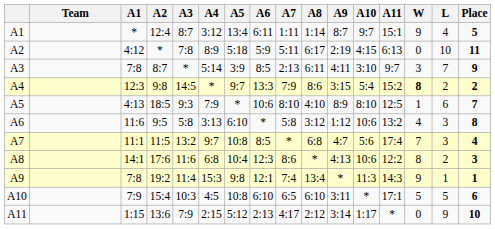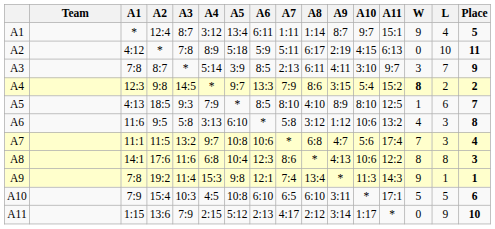(263, 104) 10:6 -> (263, 104) 8:5
(263, 141) 8:5 -> (263, 141) 10:6
(445, 159) 2 -> (445, 159) 8
